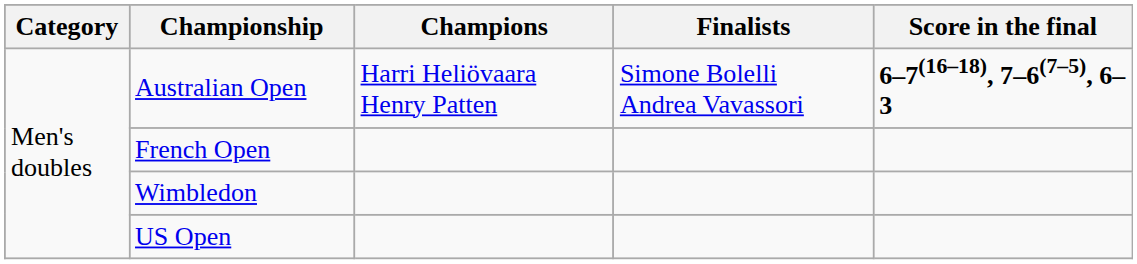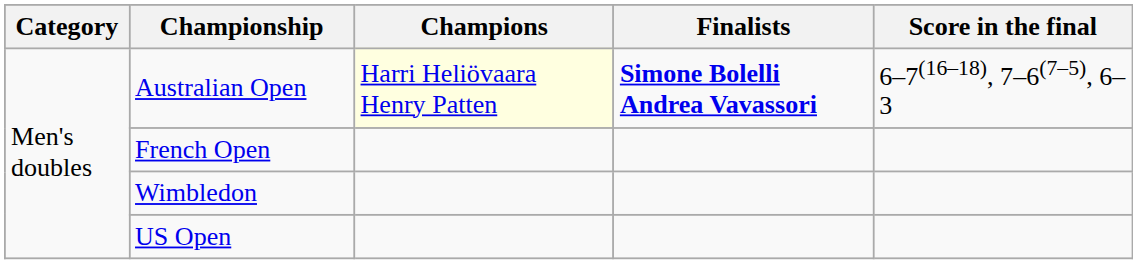(448, 88) no background -> (448, 88) lightyellow background
(712, 88) normal -> (718, 88) bold
(1002, 88) bold -> (1002, 88) normal
